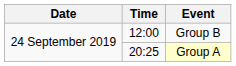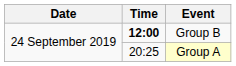(144, 33) normal -> (144, 33) bold
